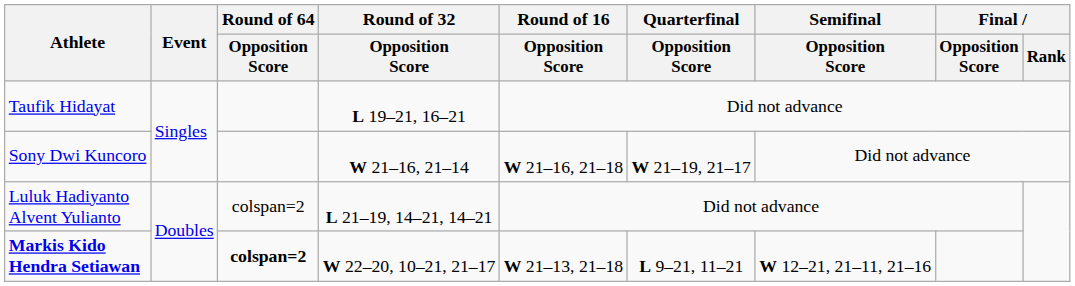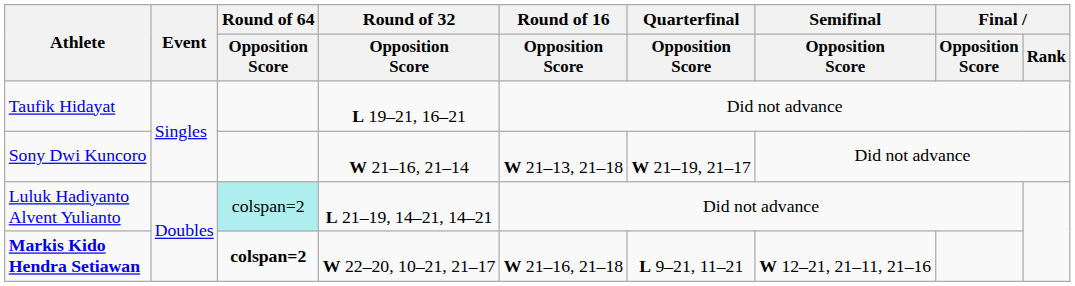(563, 167) W 21–16, 21–18 -> (563, 167) W 21–13, 21–18
(268, 206) no background -> (268, 206) paleturquoise background
(563, 267) W 21–13, 21–18 -> (563, 267) W 21–16, 21–18
